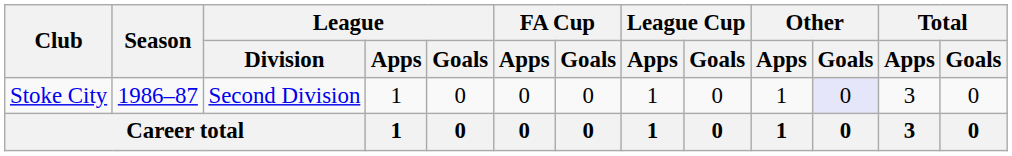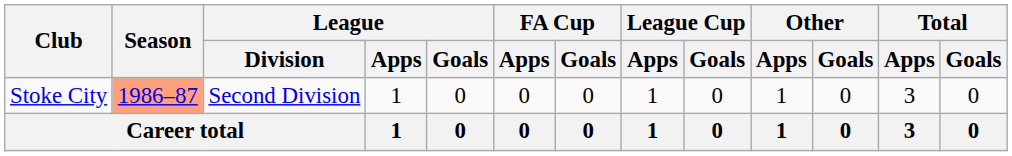(158, 95) no background -> (158, 95) lightsalmon background
(846, 95) lavender background -> (846, 95) no background
